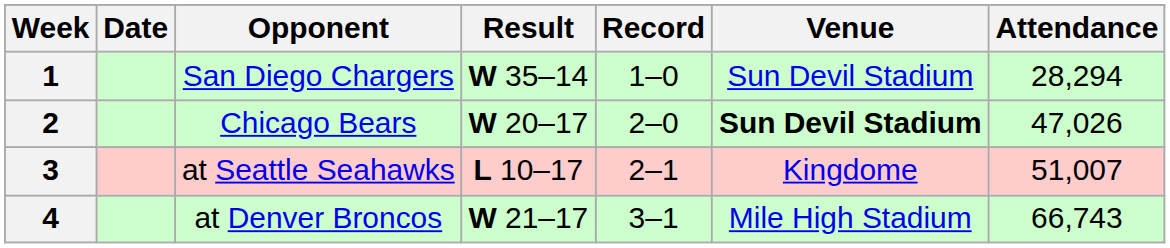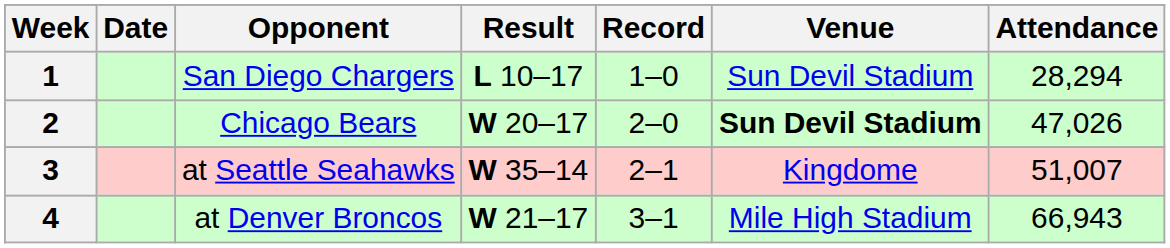(528, 75) W 35–14 -> (528, 75) L 10–17
(528, 170) L 10–17 -> (528, 170) W 35–14
(1077, 218) 66,743 -> (1077, 218) 66,943
